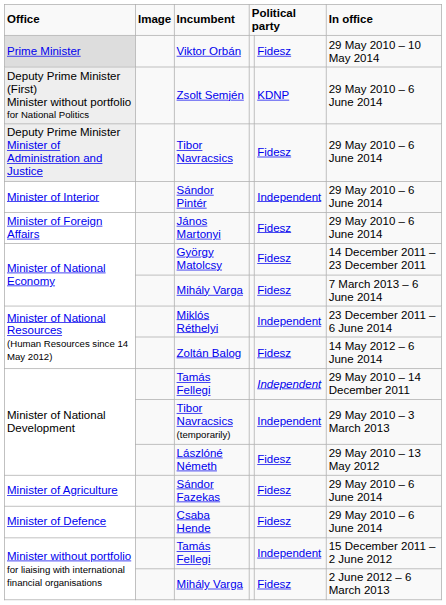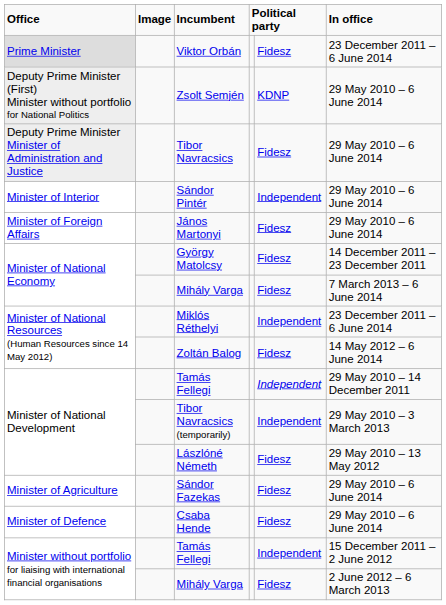(375, 51) 29 May 2010 – 10 May 2014 -> (382, 51) 23 December 2011 – 6 June 2014
